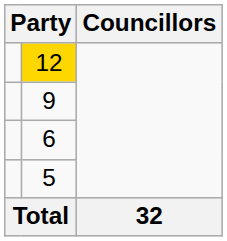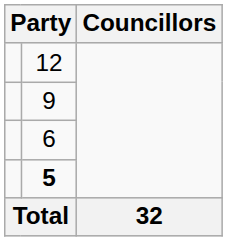(49, 62) gold background -> (49, 62) no background
(49, 178) normal -> (49, 178) bold
